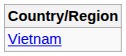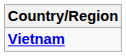(35, 39) normal -> (36, 39) bold
